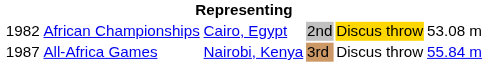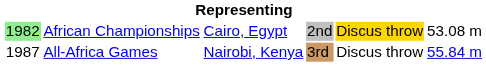(23, 31) no background -> (23, 31) lightgreen background
